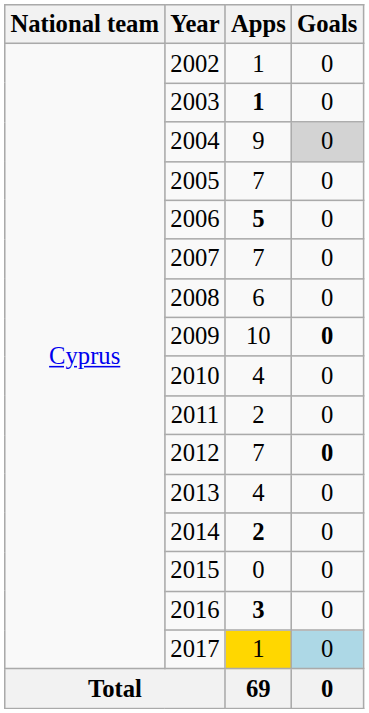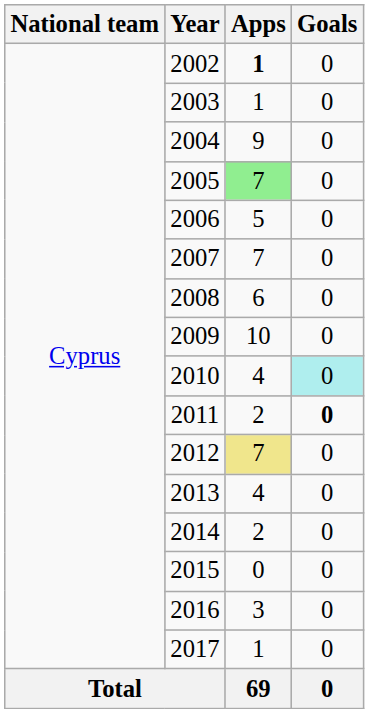(258, 63) normal -> (258, 63) bold
(258, 102) bold -> (258, 102) normal
(327, 141) lightgrey background -> (327, 141) no background
(258, 180) no background -> (258, 180) lightgreen background
(258, 219) bold -> (258, 219) normal
(327, 336) bold -> (327, 336) normal
(327, 375) no background -> (327, 375) paleturquoise background
(327, 414) normal -> (327, 414) bold
(258, 453) no background -> (258, 453) khaki background
(327, 453) bold -> (327, 453) normal
(258, 532) bold -> (258, 532) normal
(258, 610) bold -> (258, 610) normal
(258, 649) gold background -> (258, 649) no background
(327, 649) lightblue background -> (327, 649) no background
